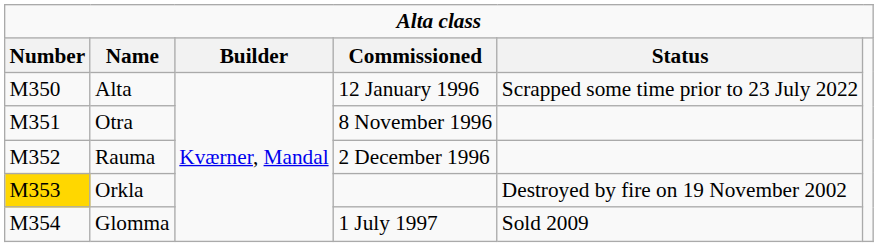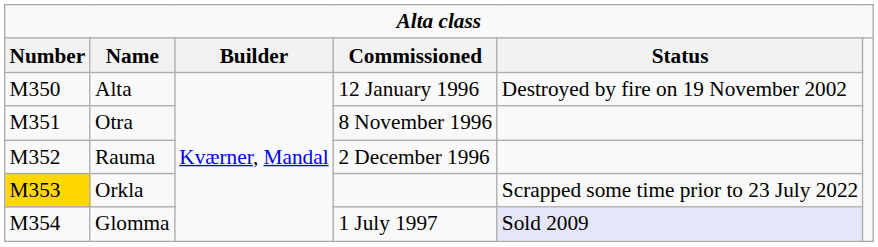(680, 88) Scrapped some time prior to 23 July 2022 -> (674, 88) Destroyed by fire on 19 November 2002
(674, 190) Destroyed by fire on 19 November 2002 -> (680, 190) Scrapped some time prior to 23 July 2022
(545, 223) no background -> (545, 223) lavender background
